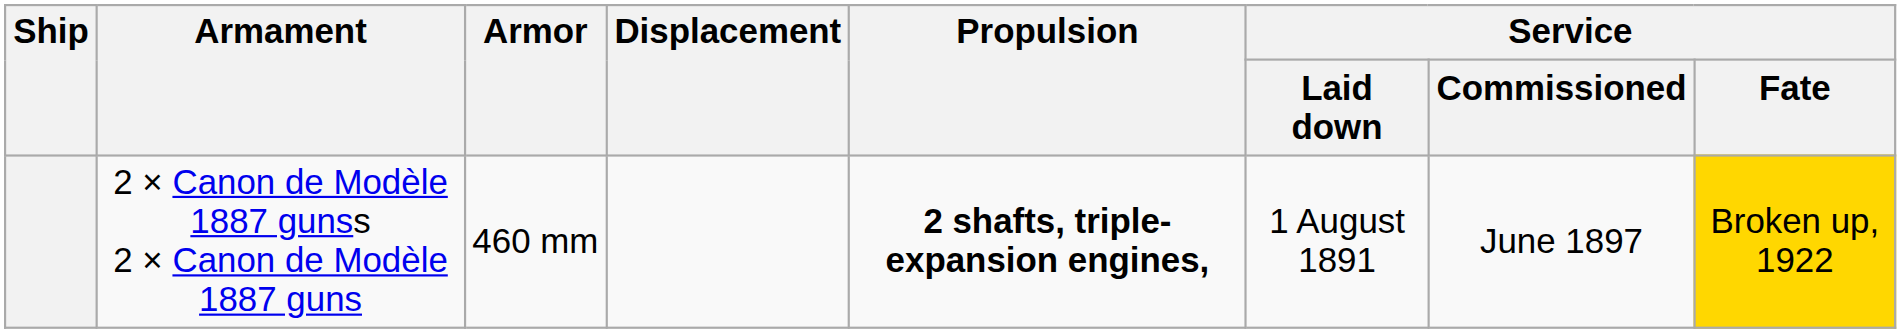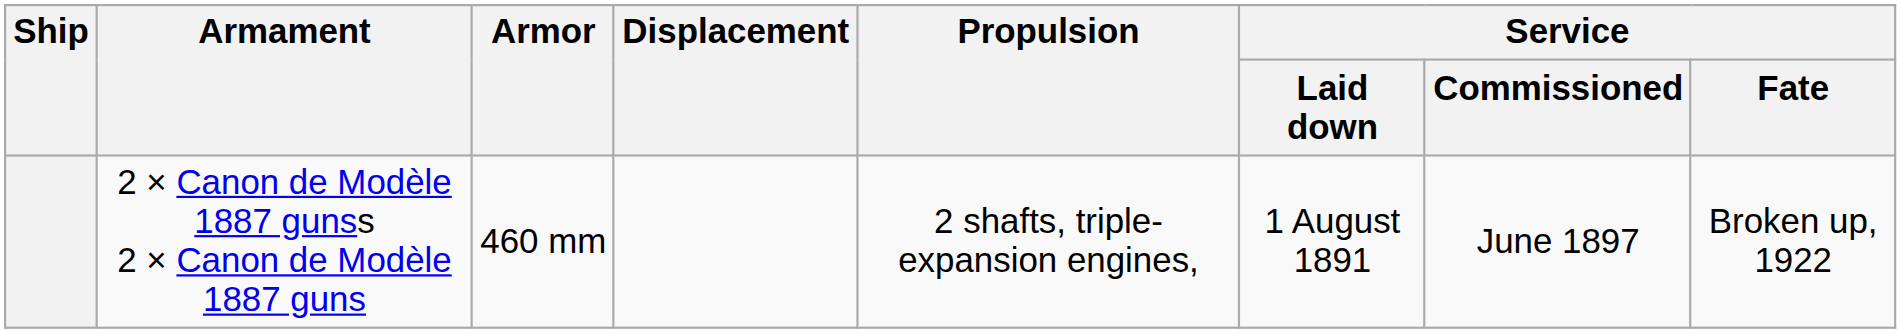(1047, 240) bold -> (1048, 240) normal
(1795, 240) gold background -> (1793, 240) no background
